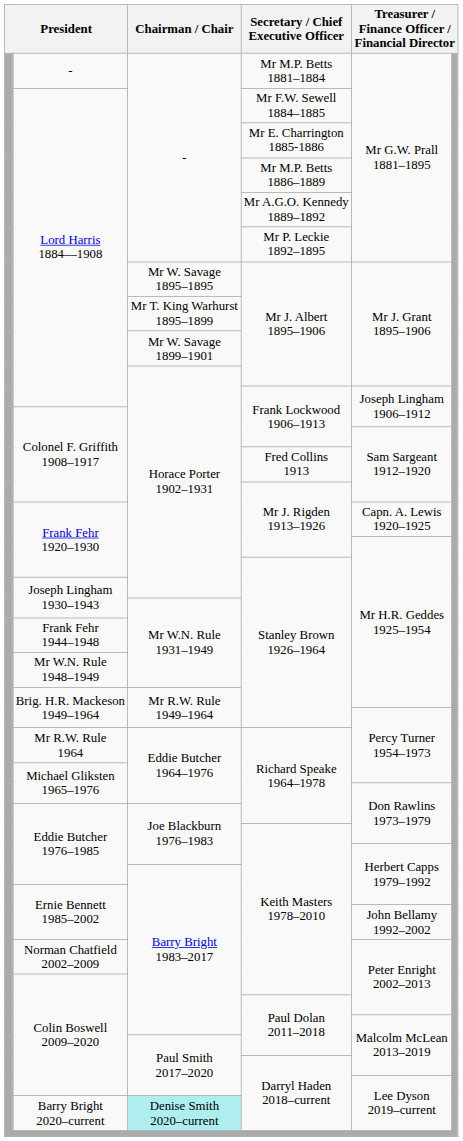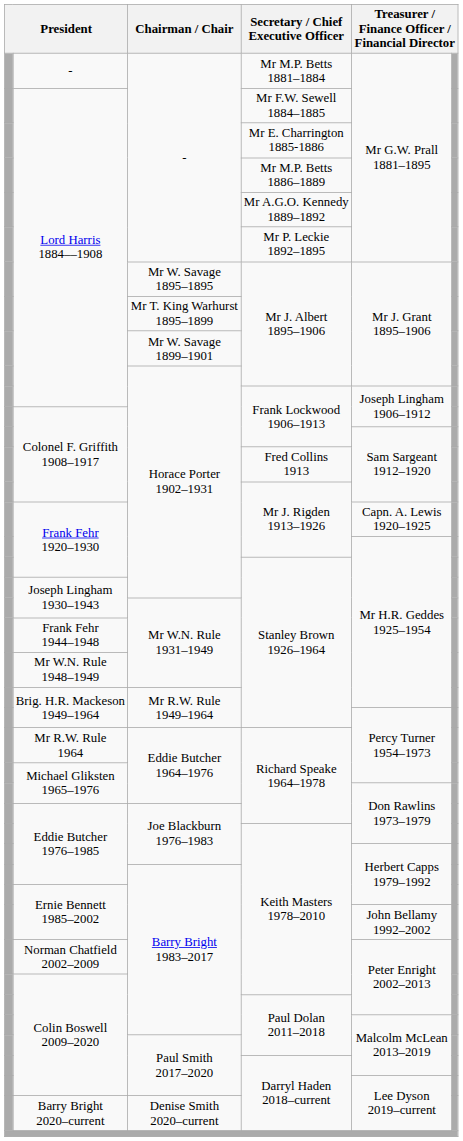(184, 1113) paleturquoise background -> (184, 1113) no background
